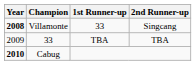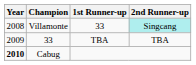(15, 25) bold -> (15, 25) normal
(160, 25) no background -> (160, 25) paleturquoise background
